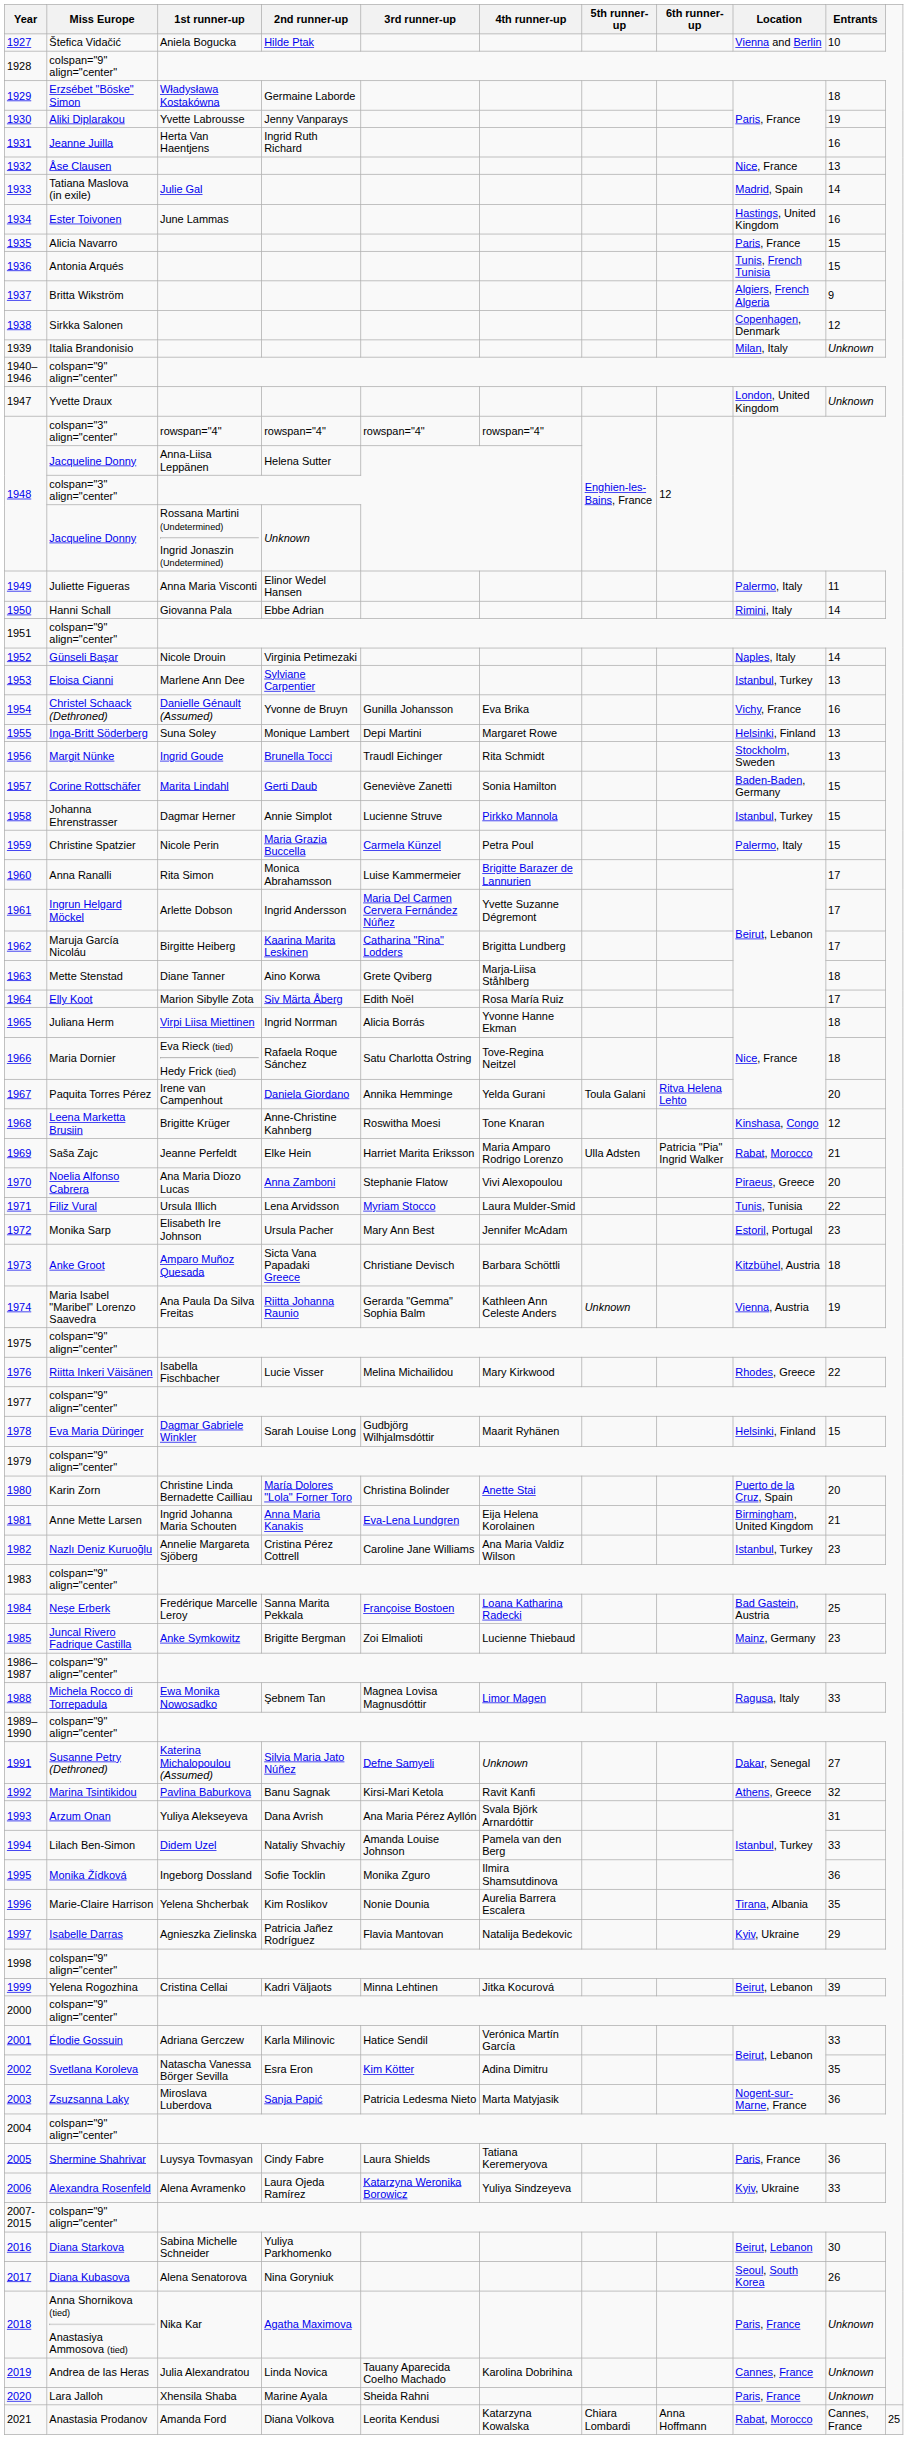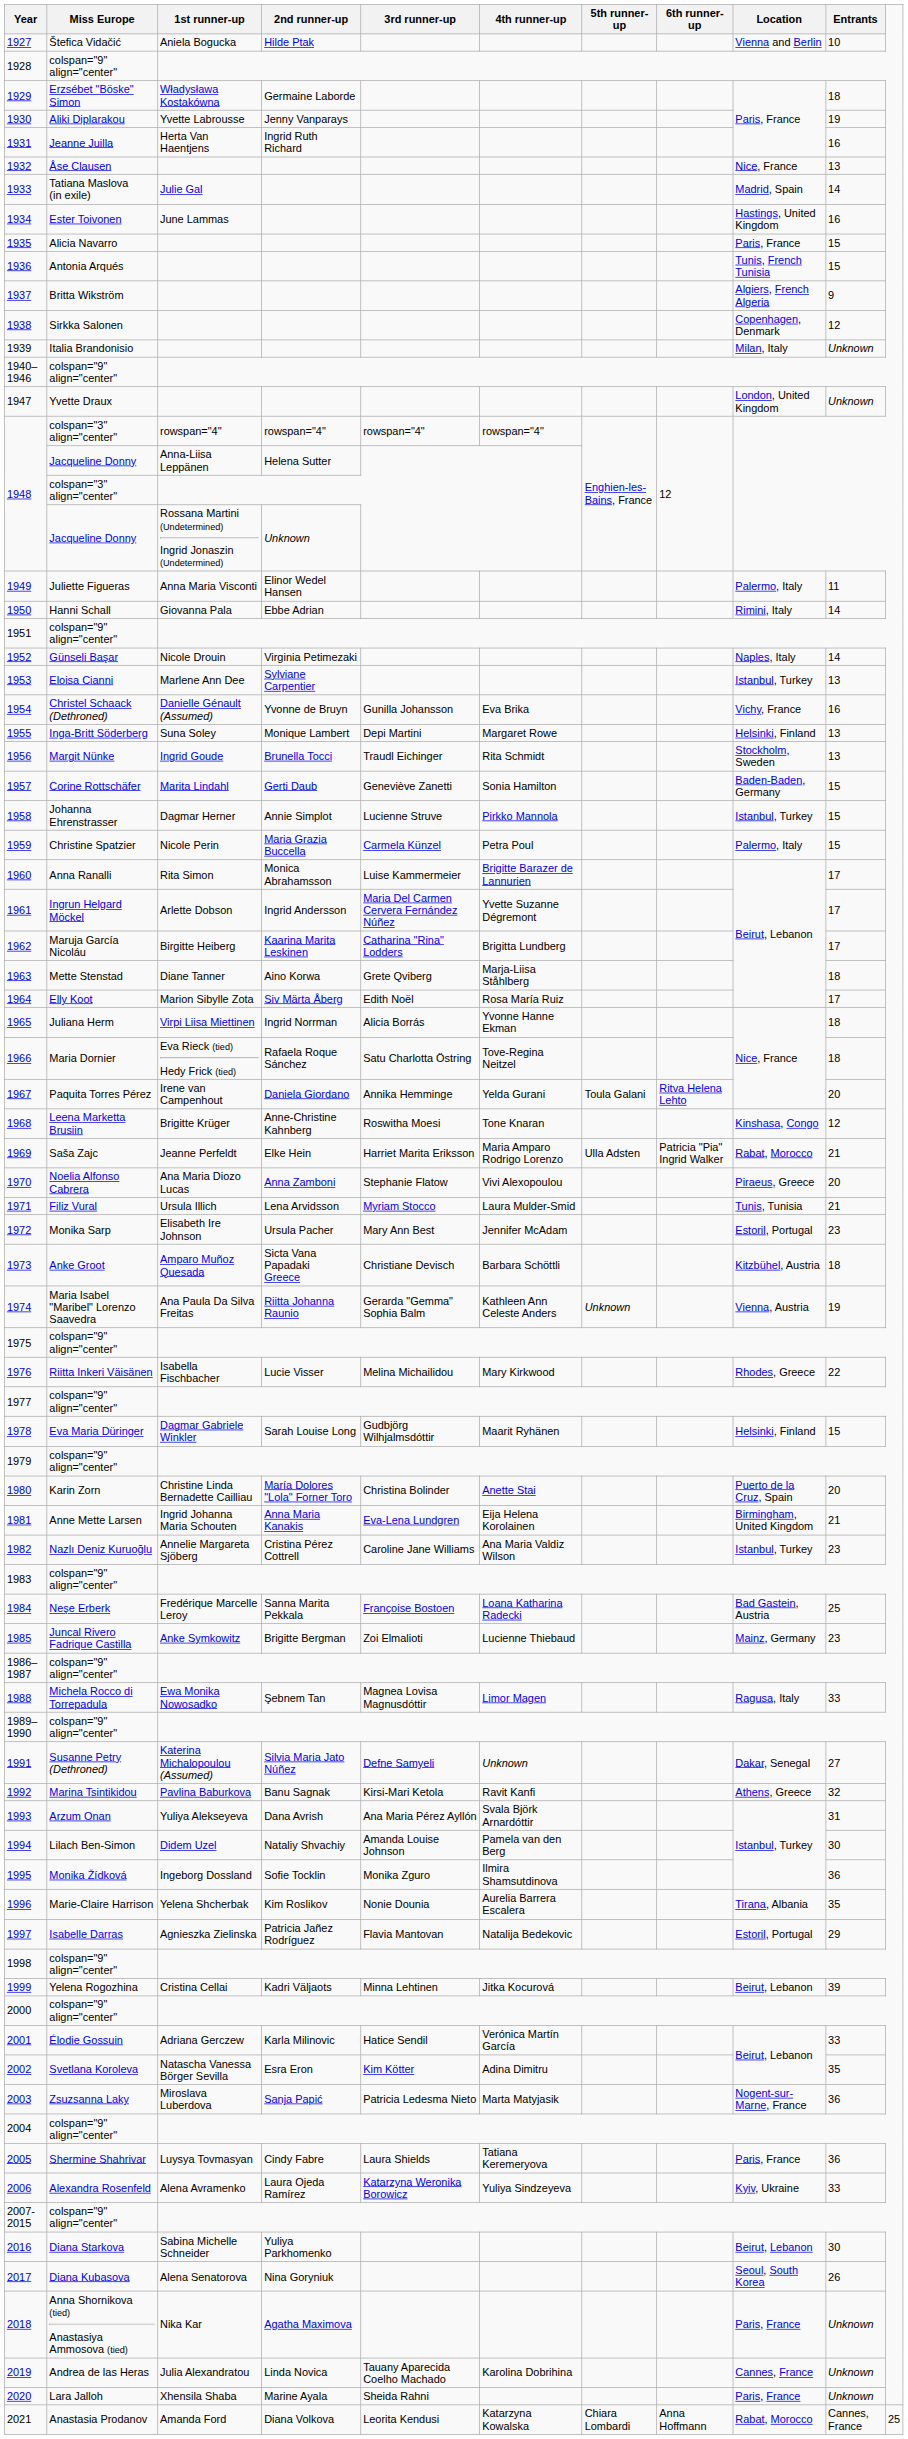(834, 1206) 22 -> (834, 1206) 21
(834, 1845) 33 -> (834, 1845) 30
(767, 1934) Kyiv, Ukraine -> (774, 1934) Estoril, Portugal
